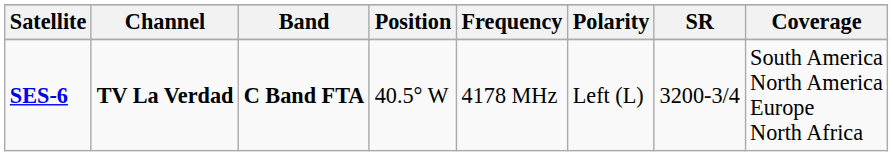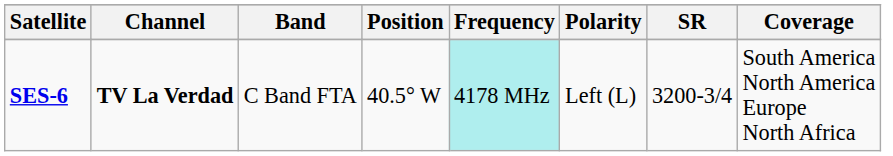(304, 94) bold -> (300, 94) normal
(509, 94) no background -> (502, 94) paleturquoise background
